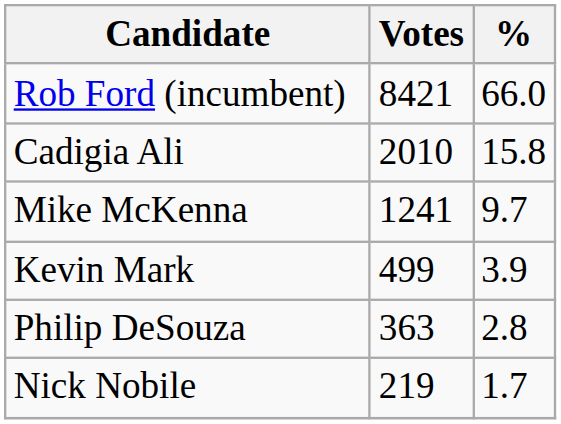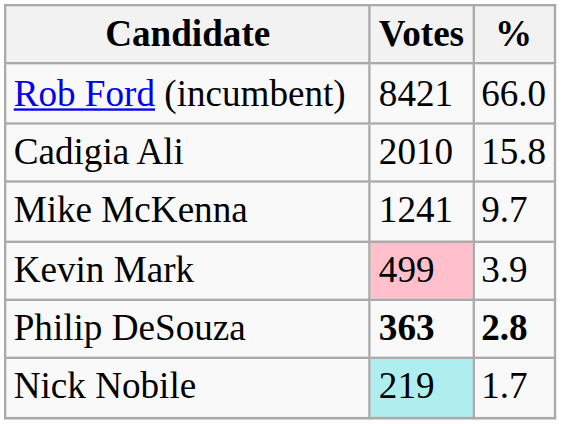(407, 269) no background -> (407, 269) pink background
(407, 328) normal -> (407, 328) bold
(504, 328) normal -> (504, 328) bold
(407, 387) no background -> (407, 387) paleturquoise background
